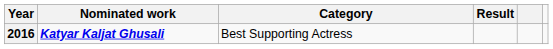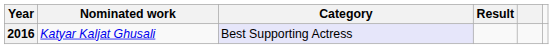(102, 33) bold -> (98, 33) normal
(287, 33) no background -> (287, 33) lavender background
